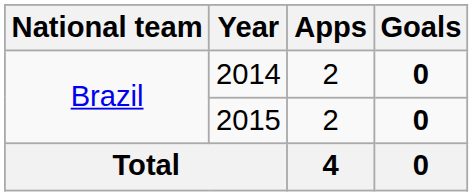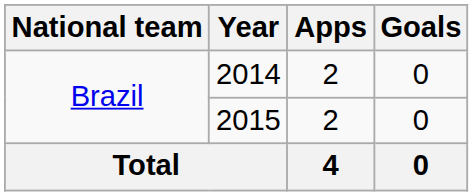(421, 73) bold -> (421, 73) normal
(421, 119) bold -> (421, 119) normal
